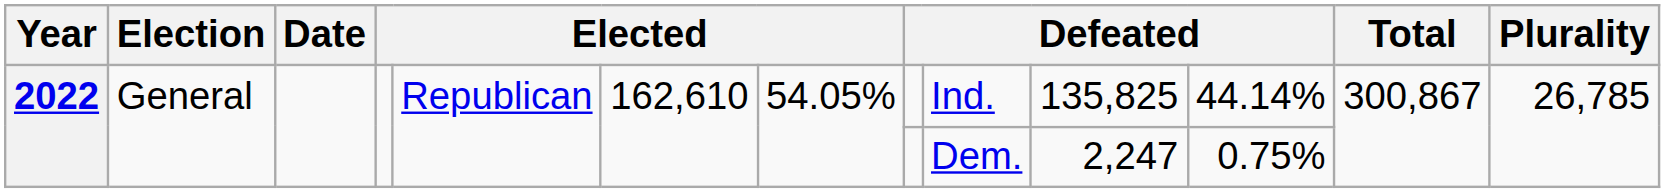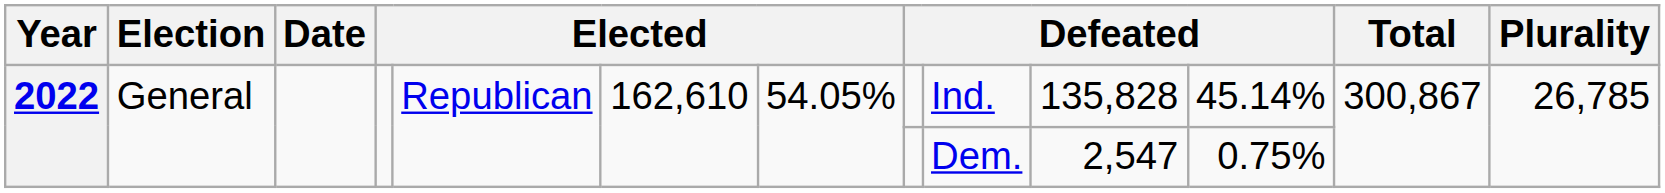(1109, 95) 135,825 -> (1109, 95) 135,828
(1261, 95) 44.14% -> (1261, 95) 45.14%
(1130, 156) 2,247 -> (1130, 156) 2,547
